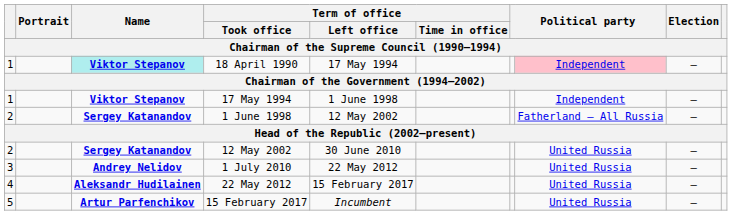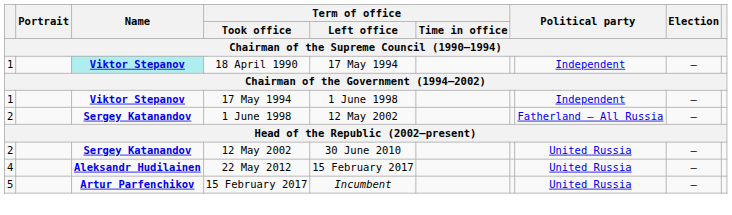(590, 64) pink background -> (590, 64) no background
- row: (257, 167)
